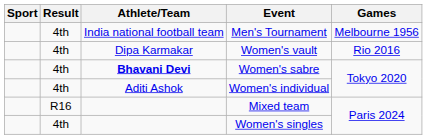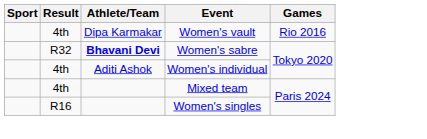- row: (279, 32)
(61, 69) 4th -> (61, 50) R32
(61, 106) R16 -> (61, 87) 4th
(61, 124) 4th -> (61, 106) R16
